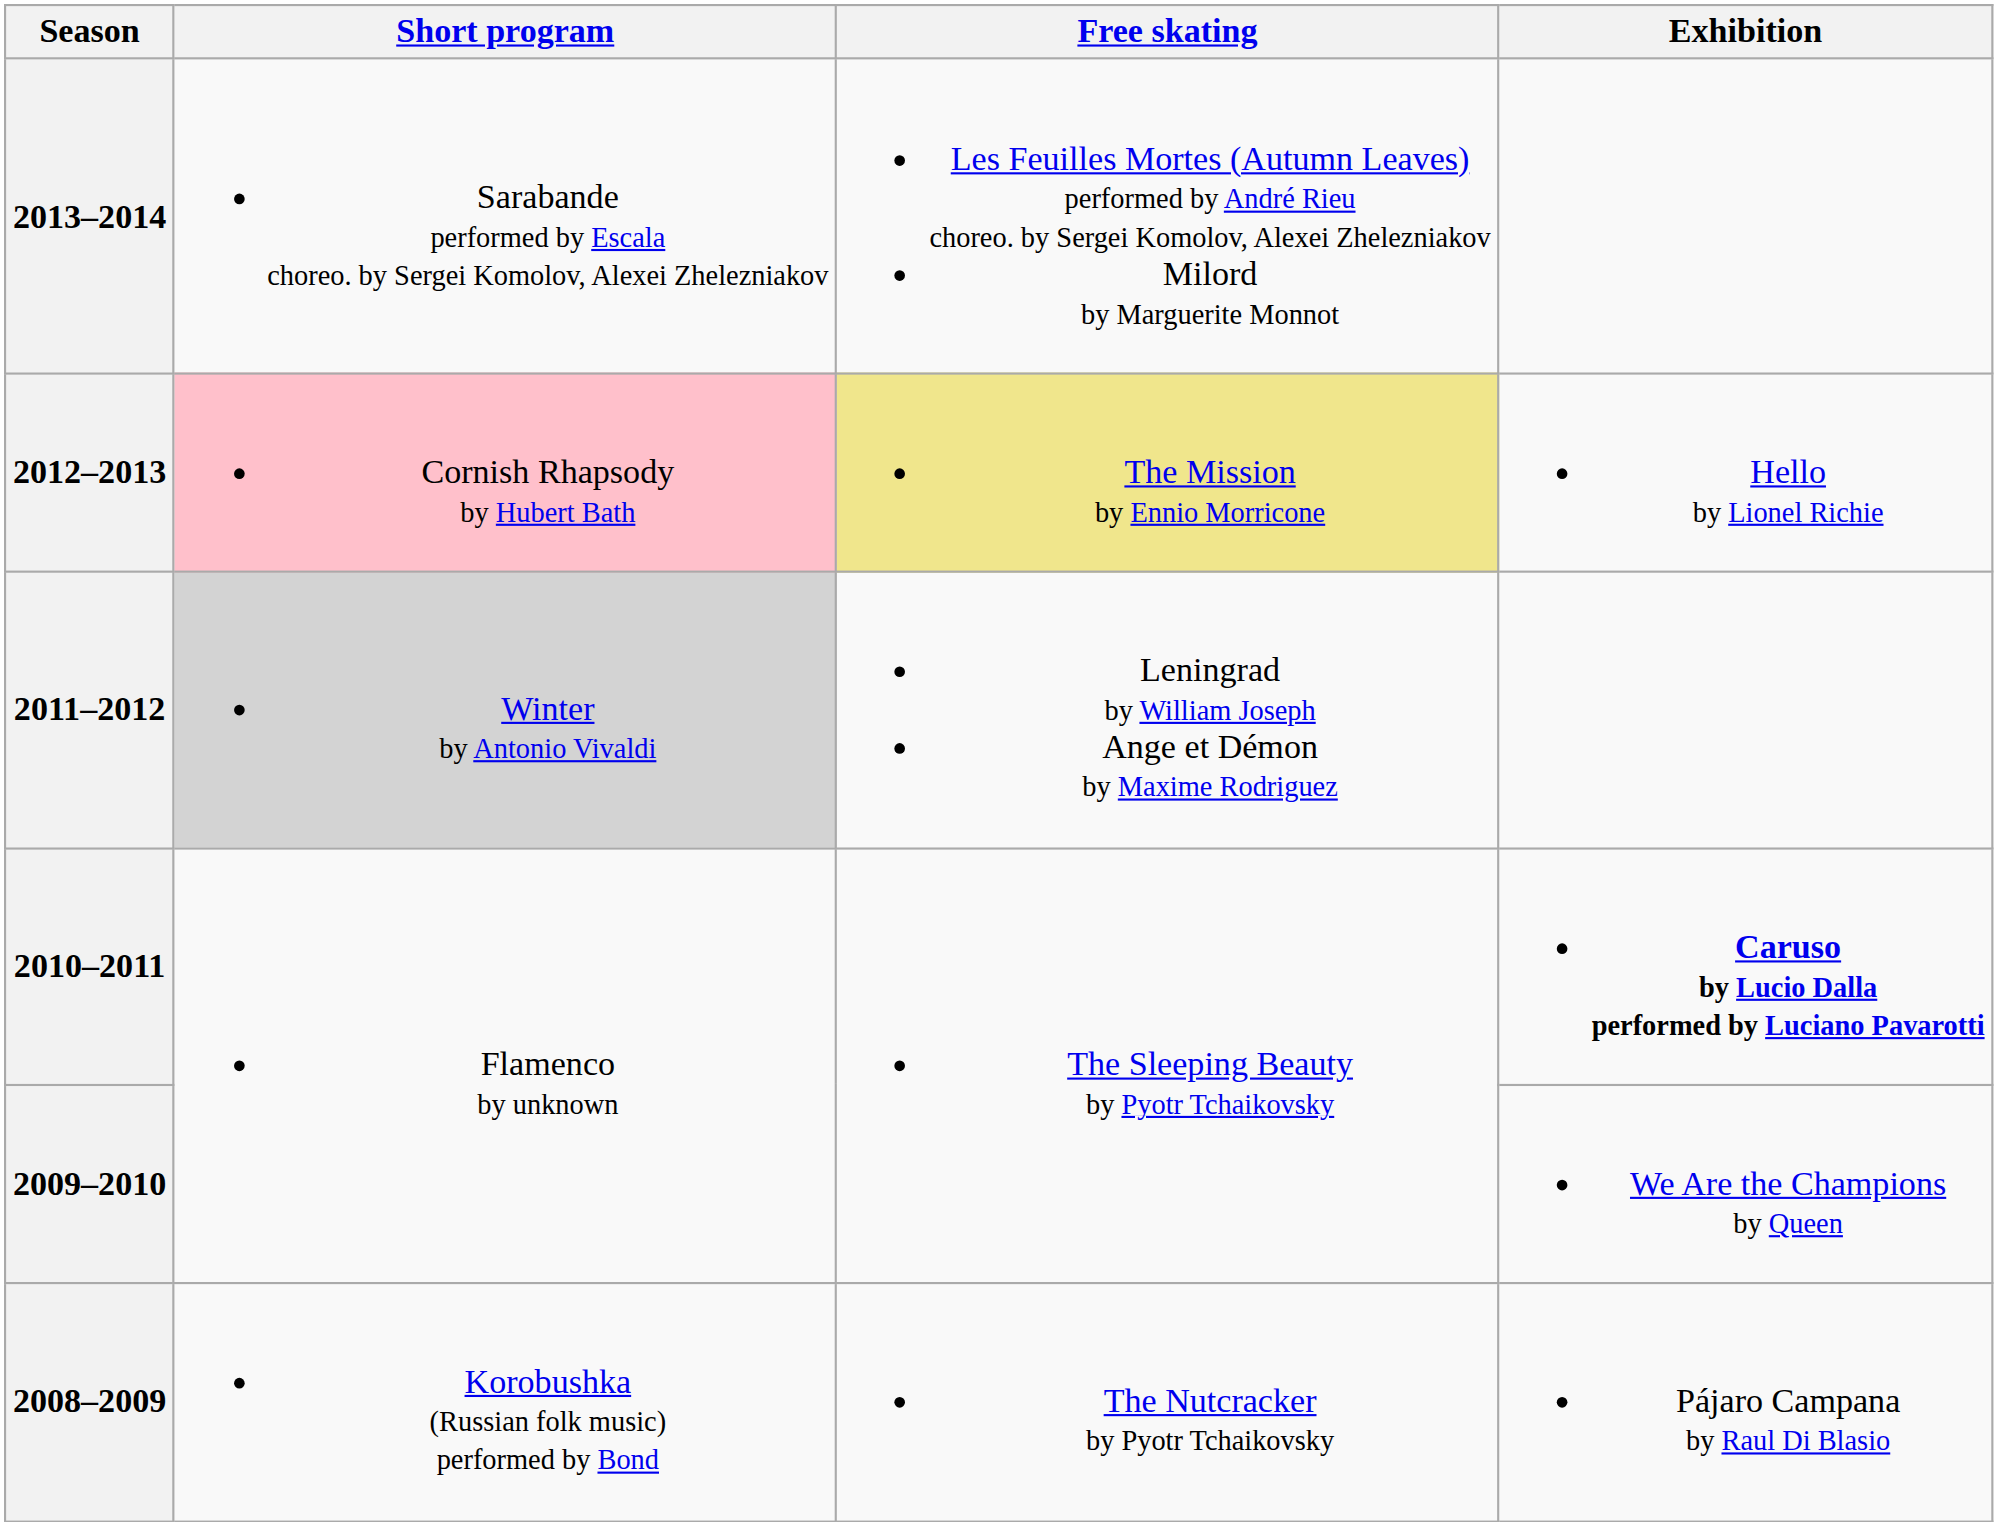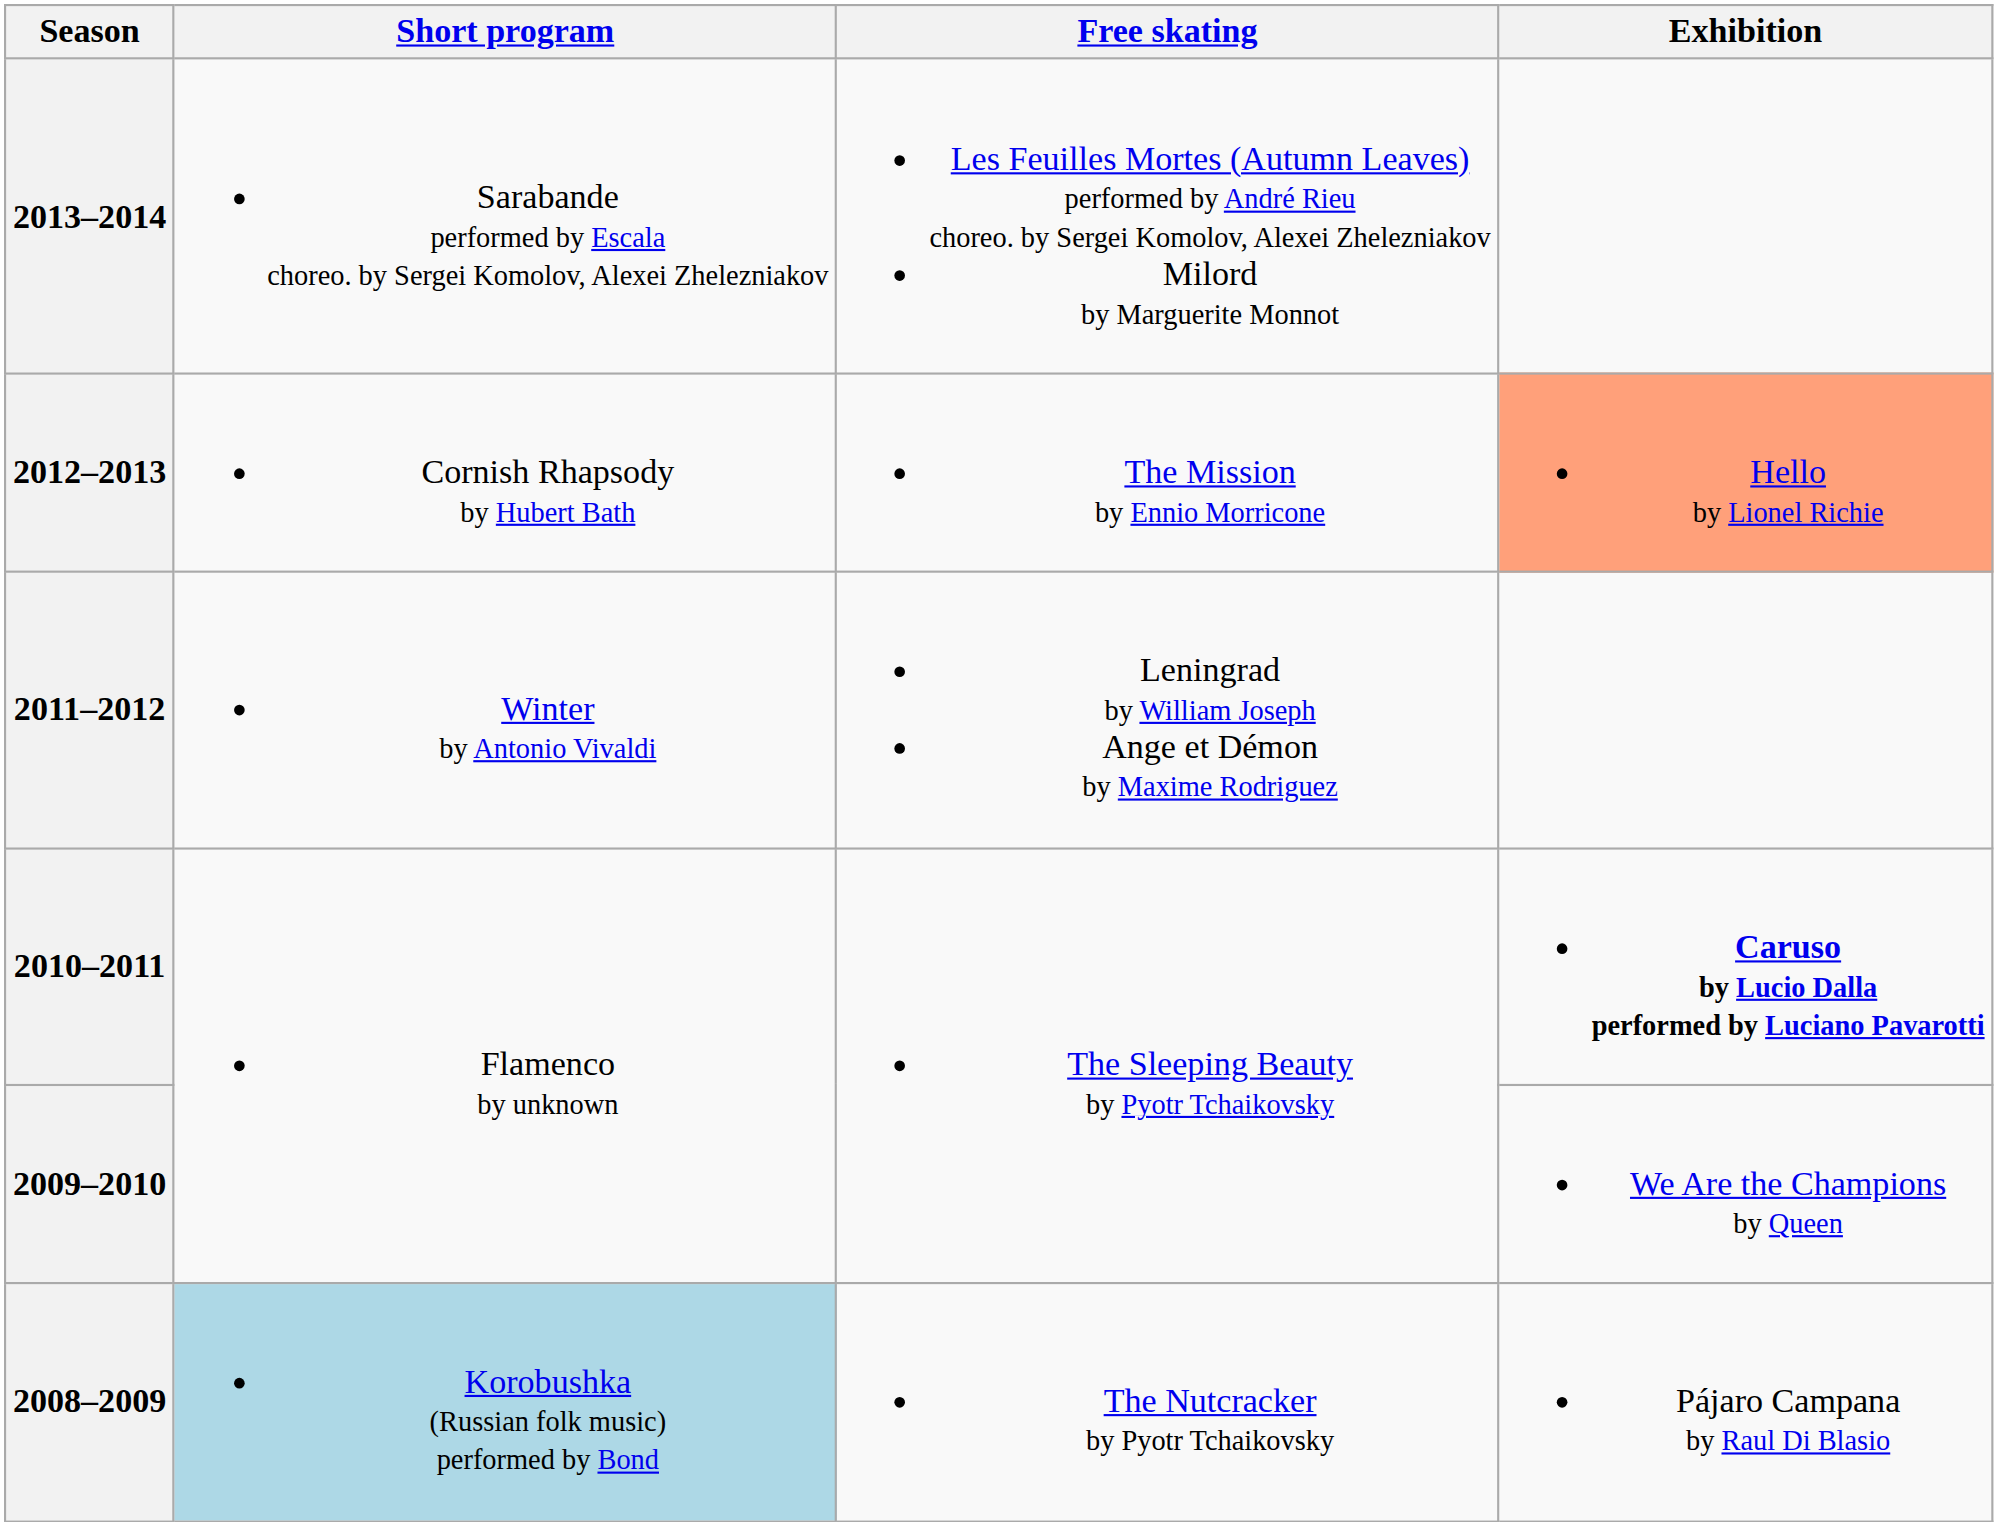(505, 492) pink background -> (505, 492) no background
(1167, 492) khaki background -> (1167, 492) no background
(1746, 492) no background -> (1746, 492) lightsalmon background
(505, 729) lightgrey background -> (505, 729) no background
(505, 1421) no background -> (505, 1421) lightblue background
